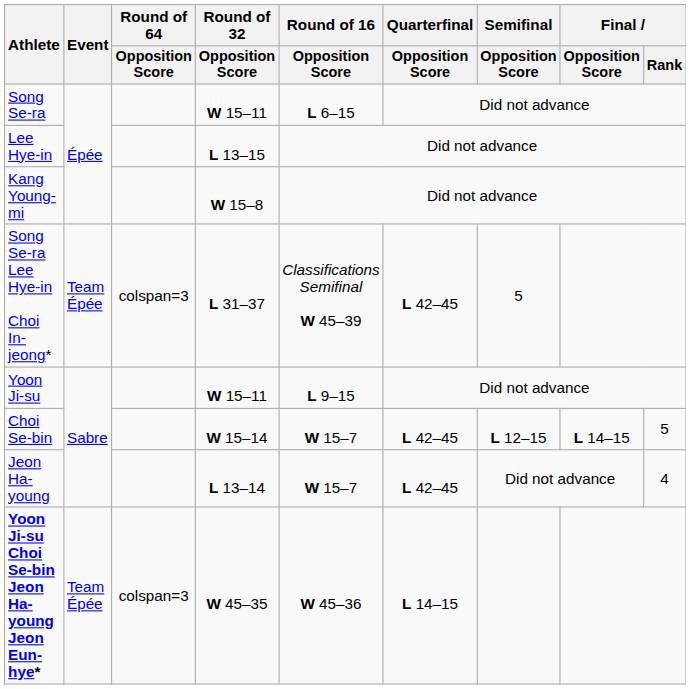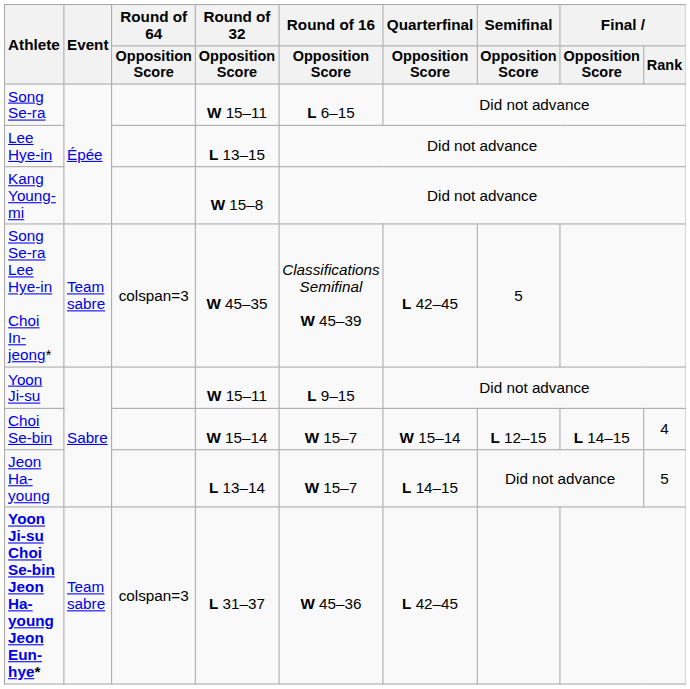(86, 296) Team Épée -> (86, 296) Team sabre
(237, 305) L 31–37 -> (237, 305) W 45–35
(430, 438) L 42–45 -> (430, 438) W 15–14
(664, 429) 5 -> (664, 429) 4
(430, 487) L 42–45 -> (430, 487) L 14–15
(664, 479) 4 -> (664, 479) 5
(86, 596) Team Épée -> (86, 596) Team sabre
(237, 605) W 45–35 -> (237, 605) L 31–37
(430, 605) L 14–15 -> (430, 605) L 42–45
